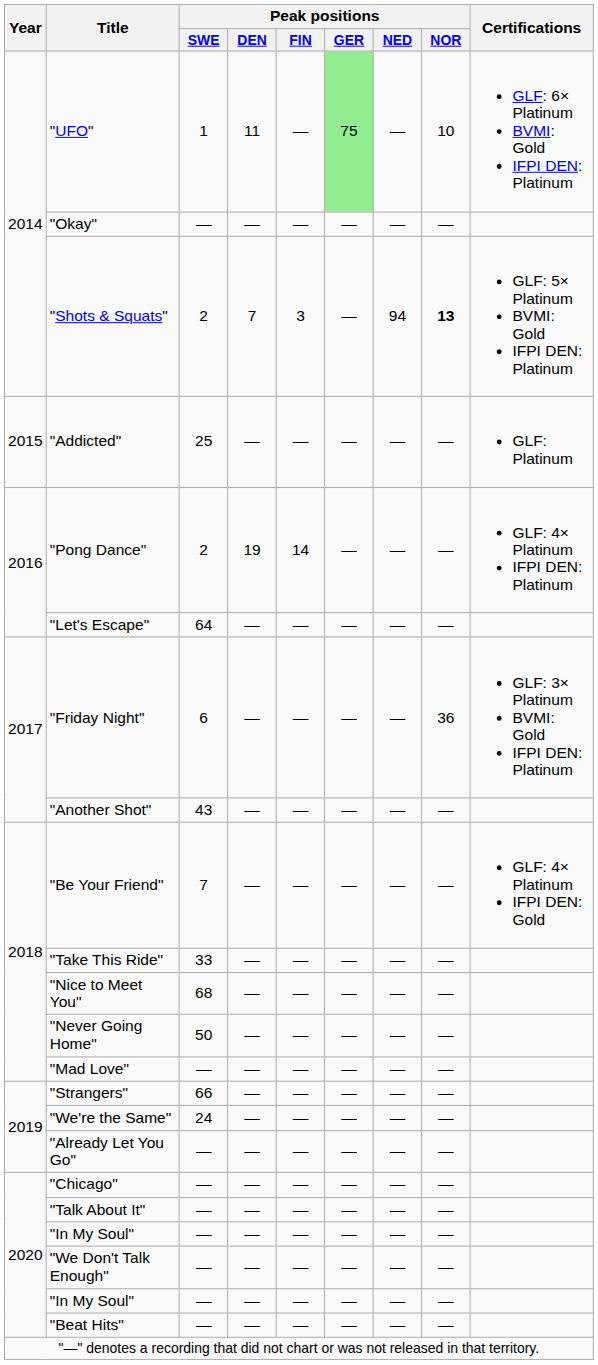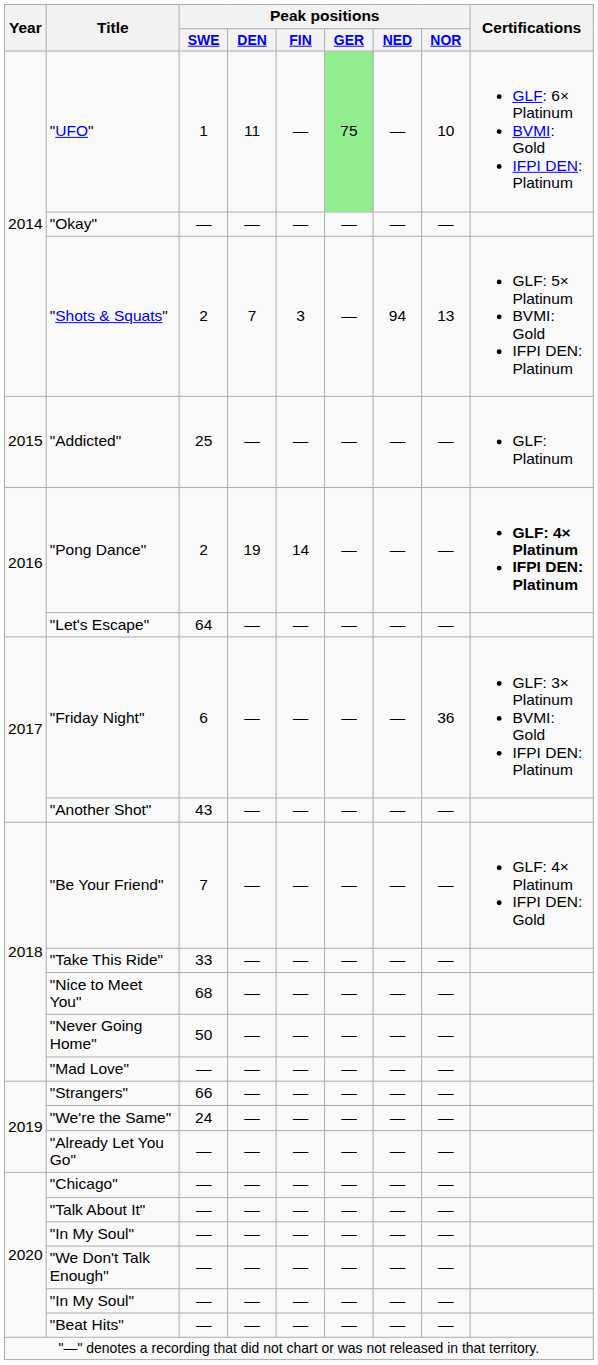(446, 316) bold -> (446, 316) normal
(532, 559) normal -> (532, 559) bold
